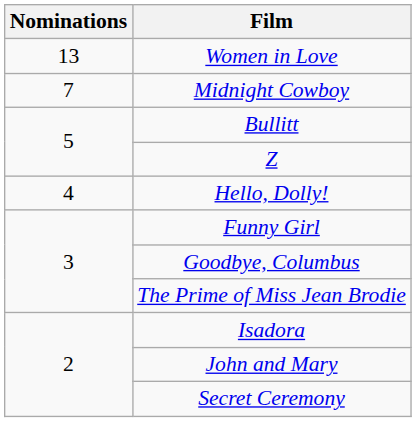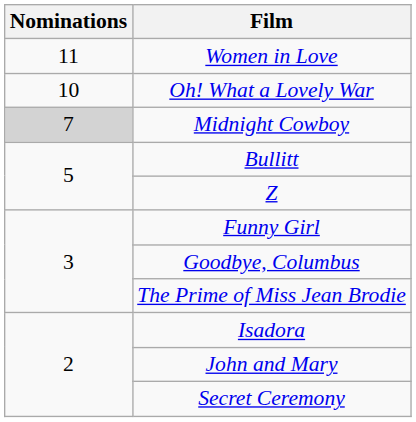(68, 55) 13 -> (68, 55) 11
+ row: (272, 90)
(68, 90) no background -> (68, 124) lightgrey background
- row: (272, 192)
